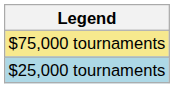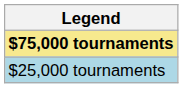(87, 43) normal -> (91, 43) bold
